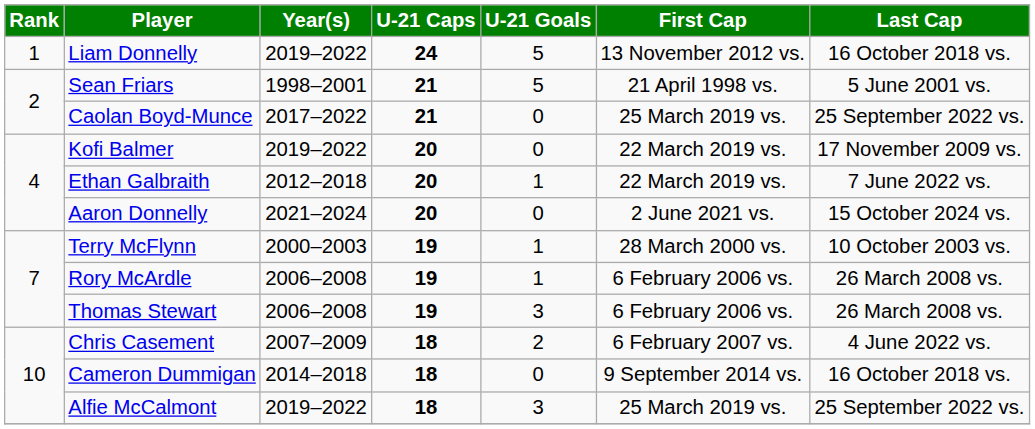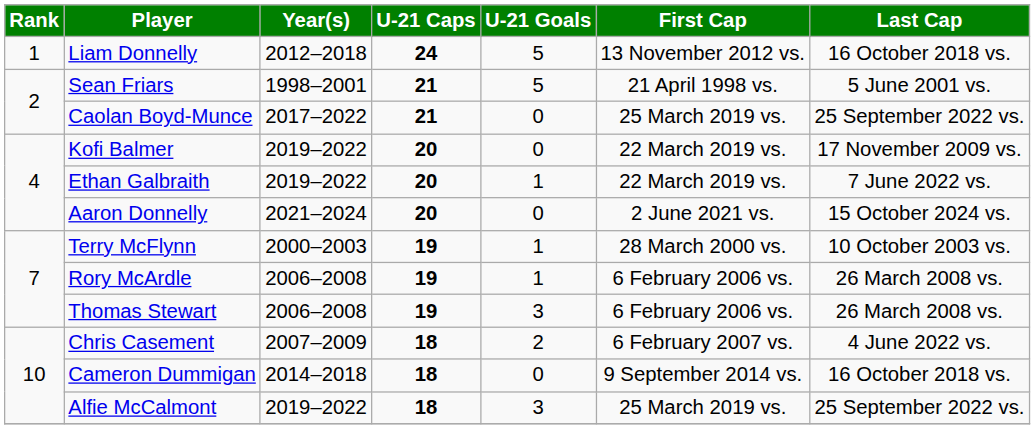(316, 52) 2019–2022 -> (316, 52) 2012–2018
(316, 181) 2012–2018 -> (316, 181) 2019–2022
